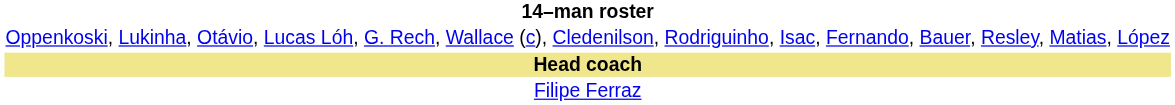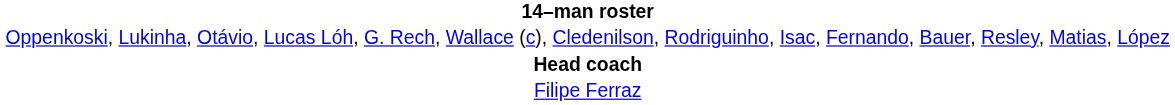(588, 64) khaki background -> (588, 64) no background
